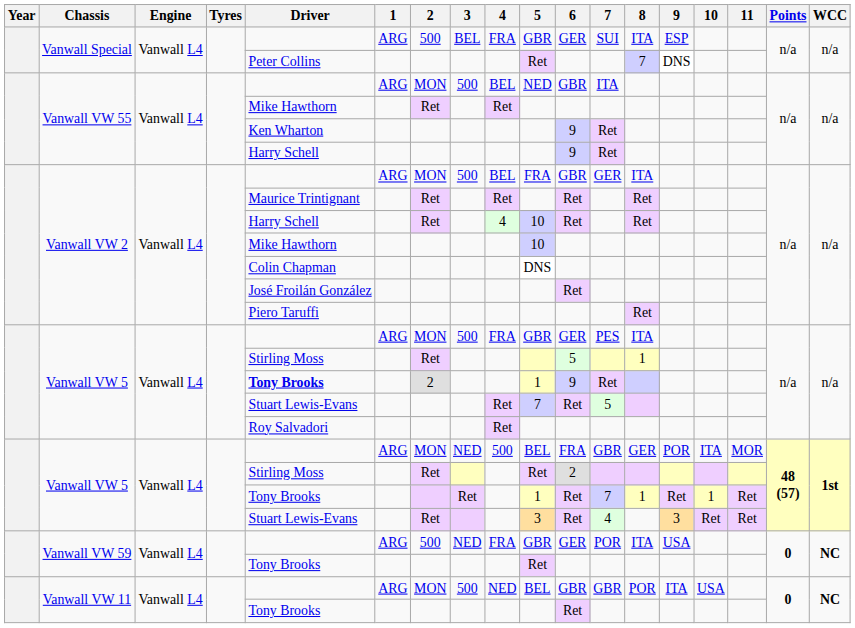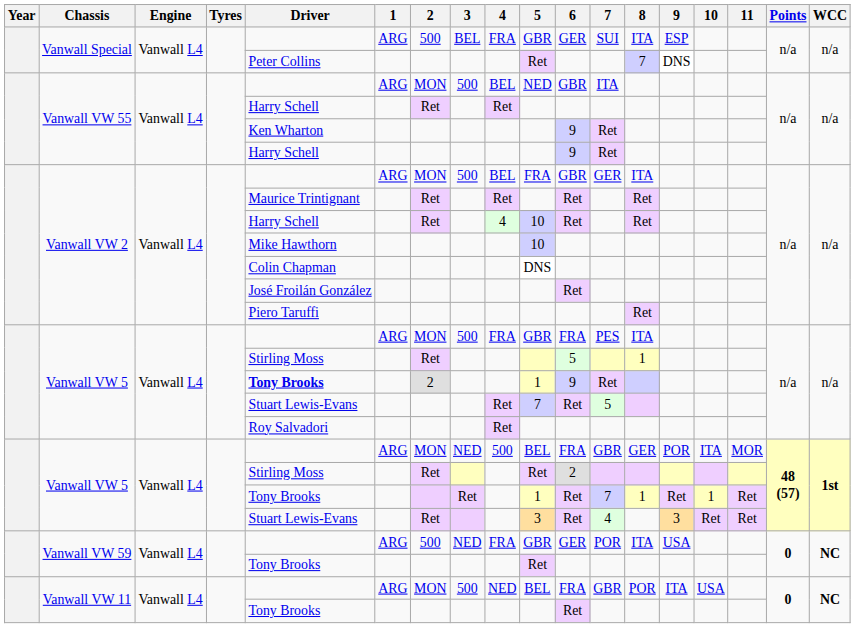(293, 107) Mike Hawthorn -> (284, 107) Harry Schell
(573, 335) GER -> (573, 335) FRA
(573, 587) GBR -> (573, 587) FRA
